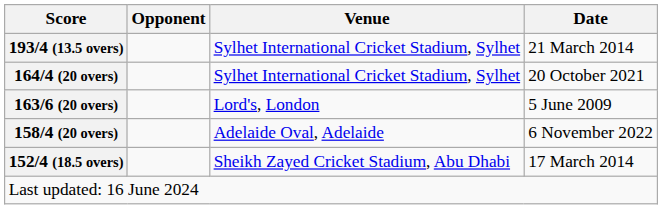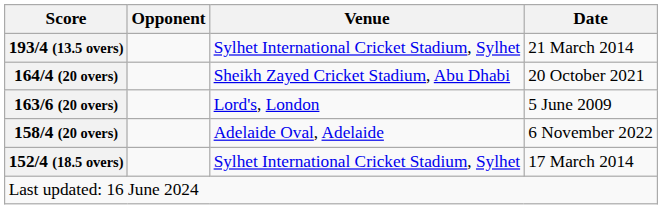(367, 76) Sylhet International Cricket Stadium, Sylhet -> (362, 76) Sheikh Zayed Cricket Stadium, Abu Dhabi
(362, 161) Sheikh Zayed Cricket Stadium, Abu Dhabi -> (367, 161) Sylhet International Cricket Stadium, Sylhet
